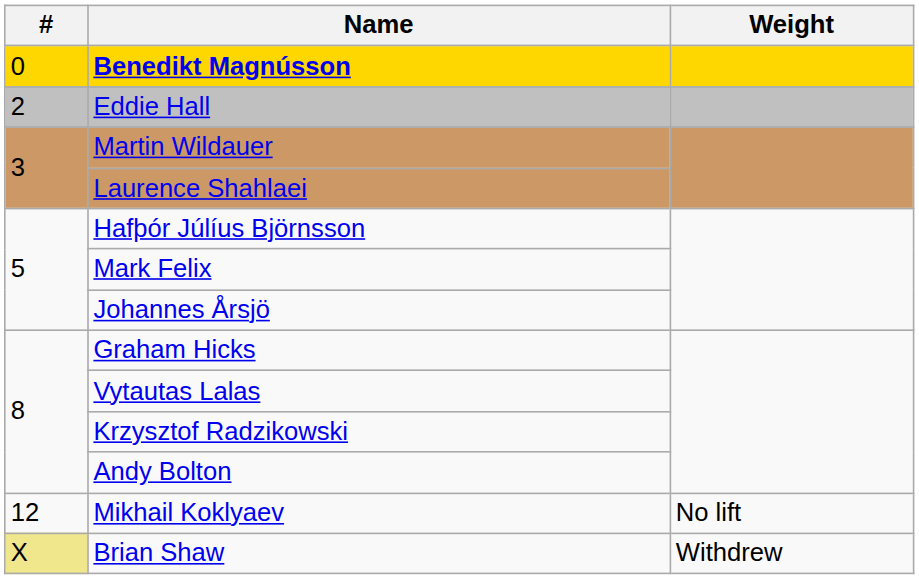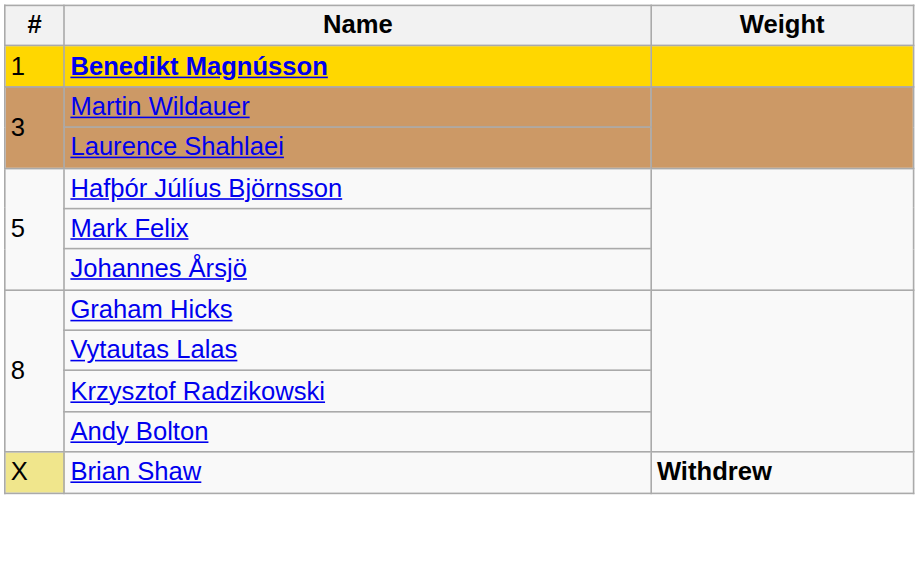(18, 66) 0 -> (18, 66) 1
- row: (152, 106)
- row: (189, 512)
(729, 553) normal -> (714, 471) bold
